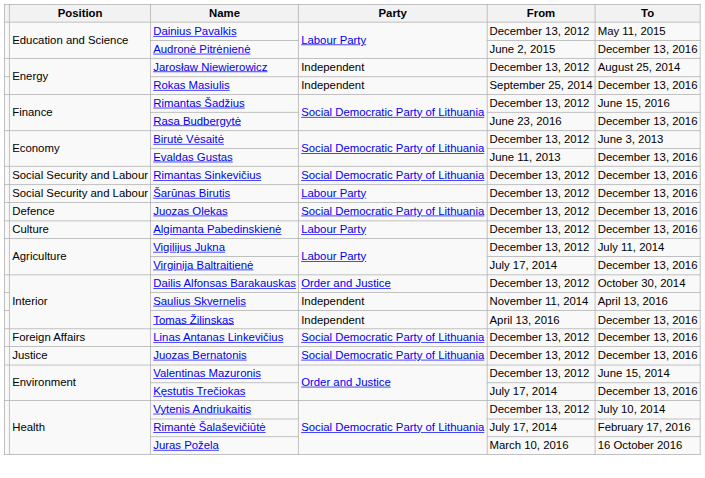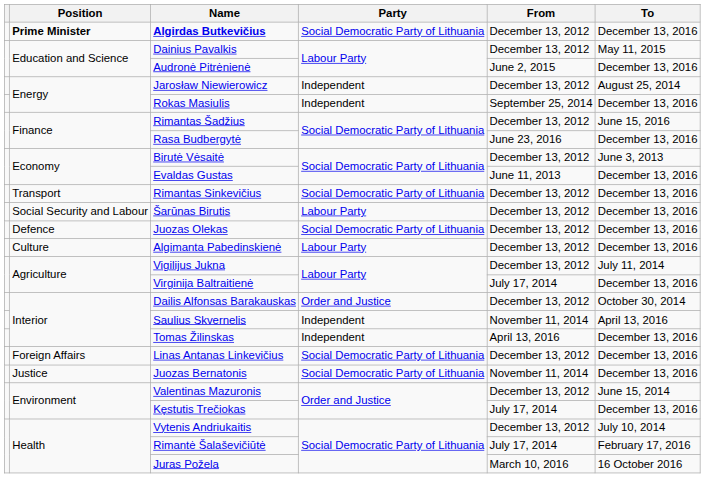+ row: (209, 31)
(80, 175) Social Security and Labour -> (36, 193) Transport
(539, 355) December 13, 2012 -> (539, 373) November 11, 2014
